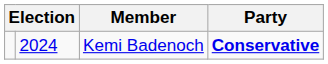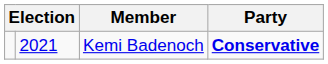(38, 45) 2024 -> (38, 45) 2021
